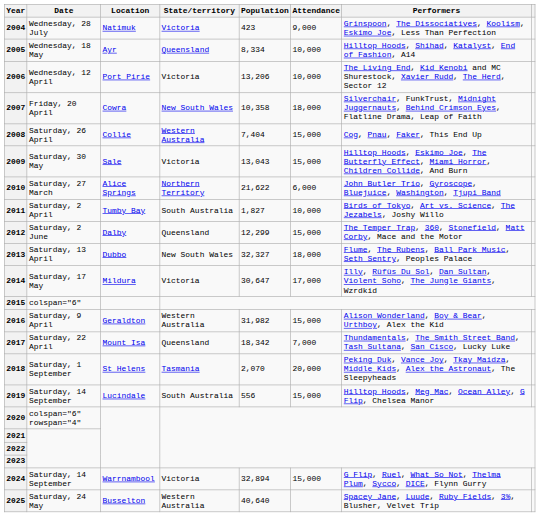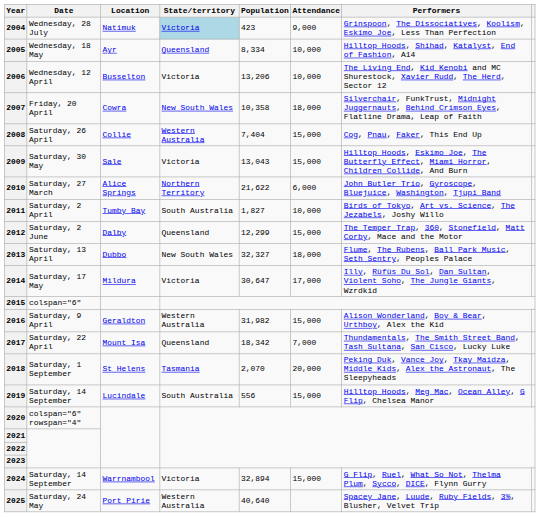(181, 28) no background -> (181, 28) lightblue background
(126, 77) Port Pirie -> (124, 77) Busselton
(124, 501) Busselton -> (126, 501) Port Pirie
